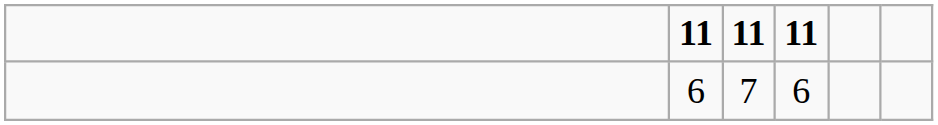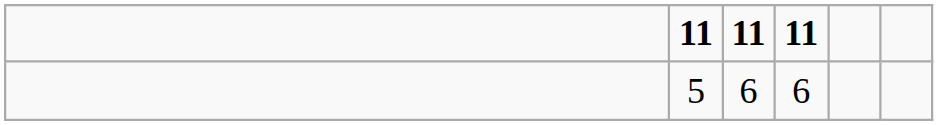(696, 90) 6 -> (696, 90) 5
(749, 90) 7 -> (749, 90) 6
